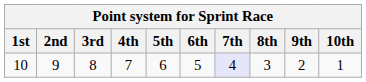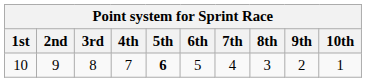(163, 65) normal -> (163, 65) bold
(232, 65) lavender background -> (232, 65) no background
